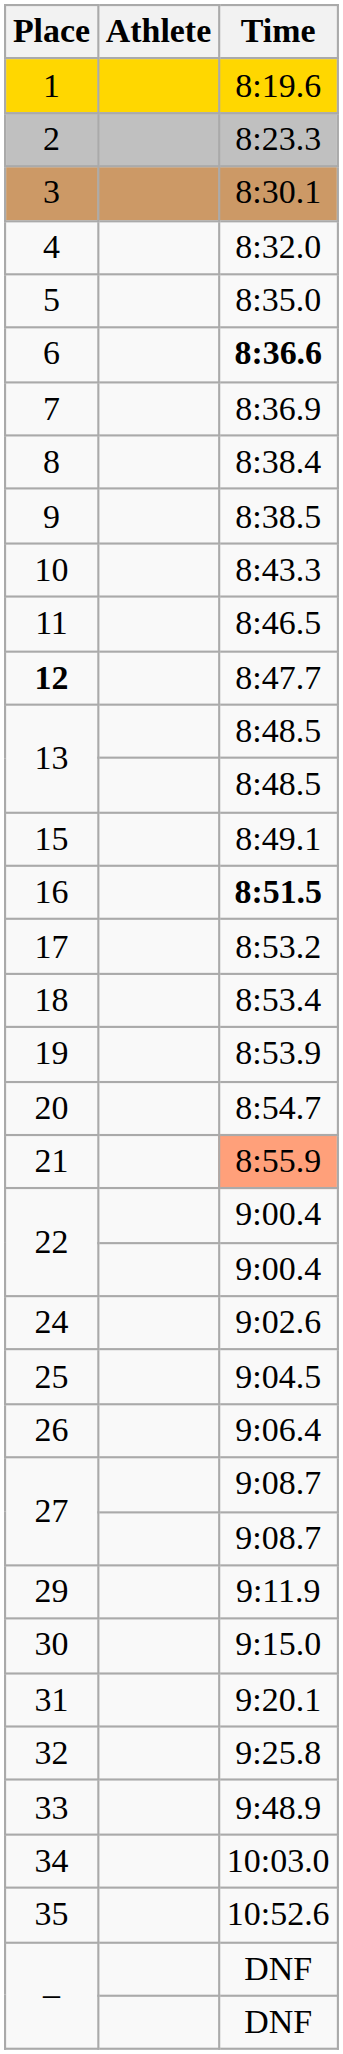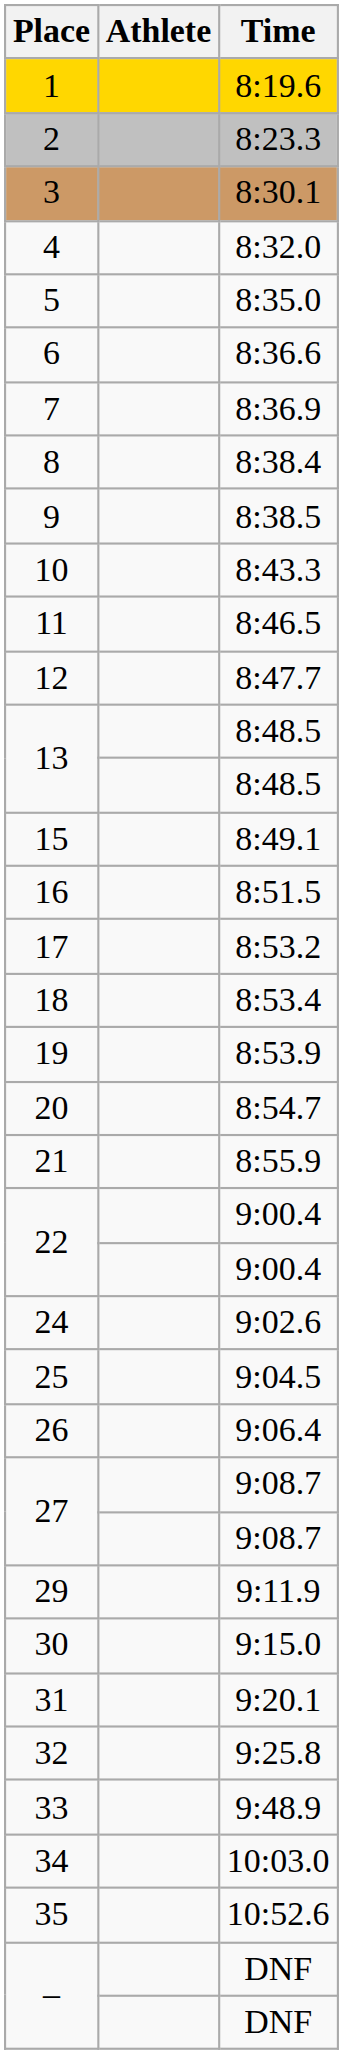(278, 354) bold -> (278, 354) normal
(51, 676) bold -> (51, 676) normal
(278, 892) bold -> (278, 892) normal
(278, 1161) lightsalmon background -> (278, 1161) no background
